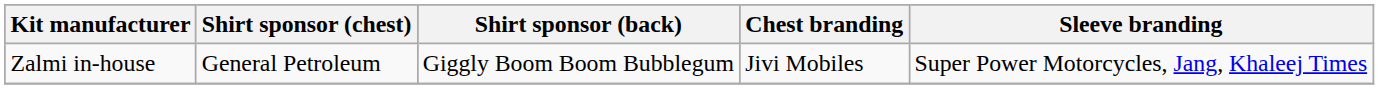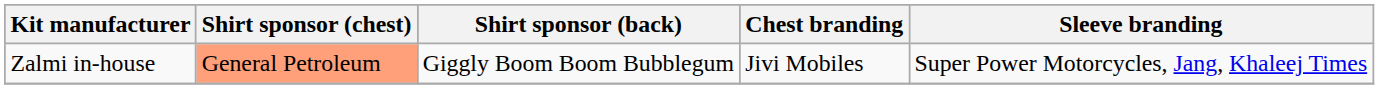(291, 62) no background -> (291, 62) lightsalmon background
